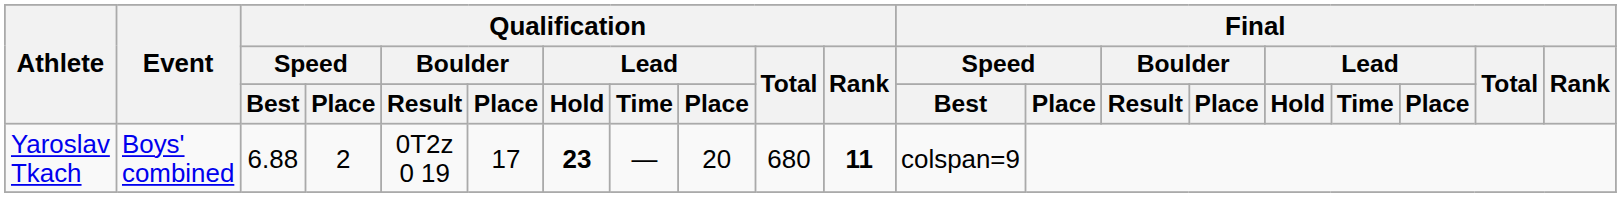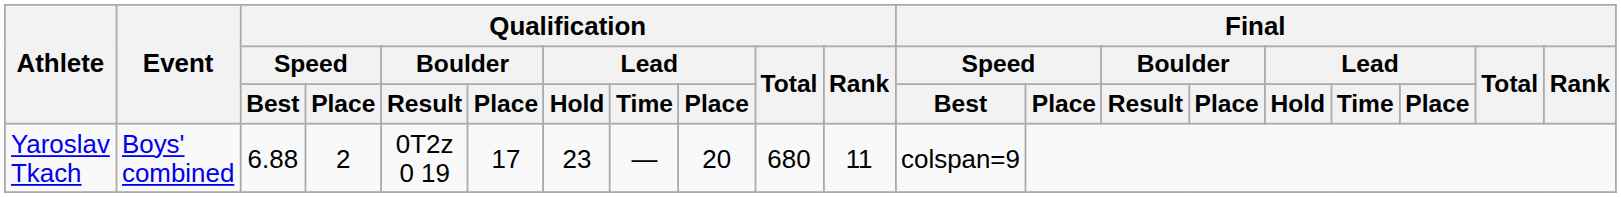(577, 158) bold -> (577, 158) normal
(859, 158) bold -> (859, 158) normal
